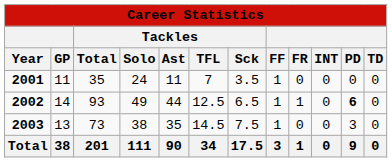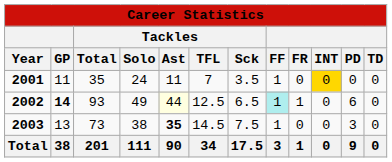(326, 81) no background -> (326, 81) gold background
(62, 103) normal -> (62, 103) bold
(174, 103) no background -> (174, 103) lightyellow background
(277, 103) no background -> (277, 103) paleturquoise background
(353, 103) bold -> (353, 103) normal
(174, 125) normal -> (174, 125) bold
